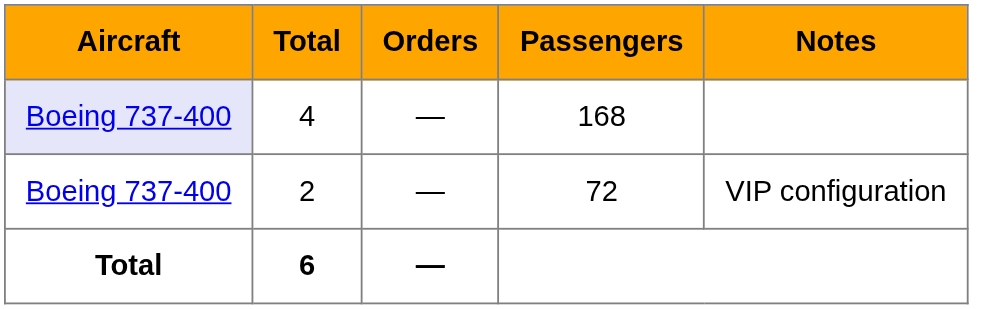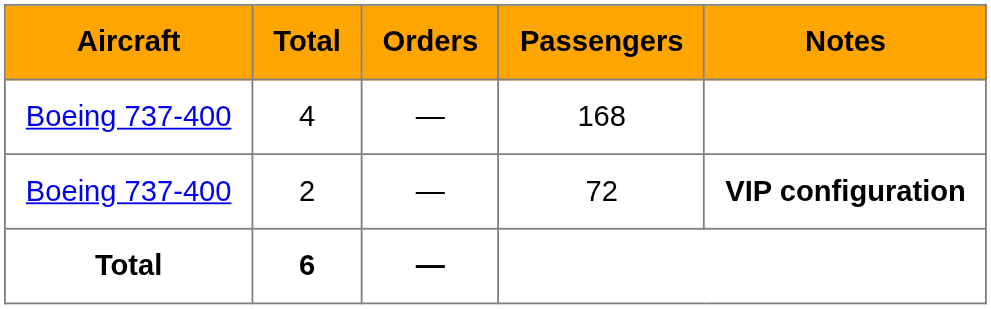(129, 116) lavender background -> (129, 116) no background
(836, 191) normal -> (846, 191) bold
